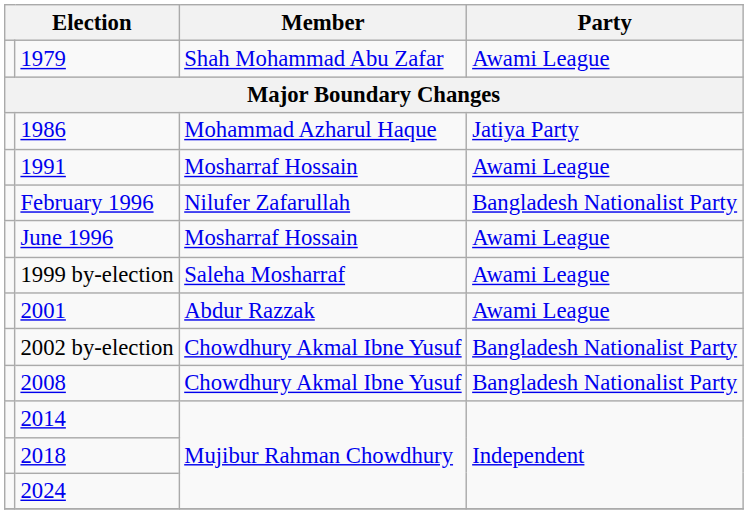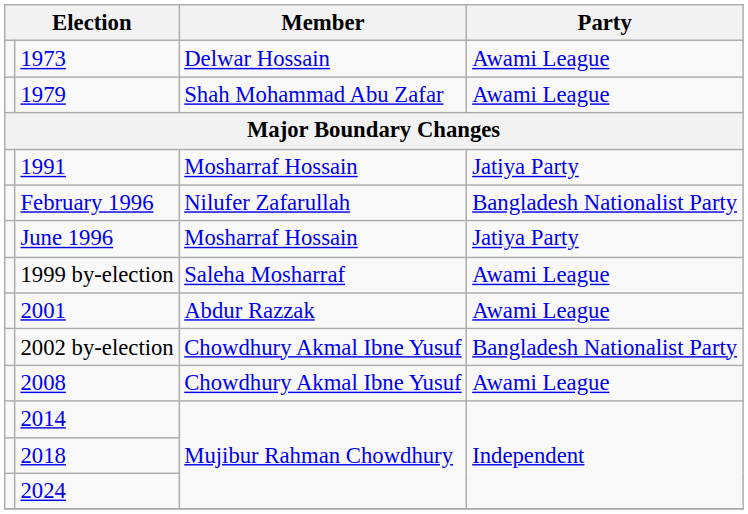+ row: (43, 58)
- row: (43, 130)
(541, 166) Awami League -> (525, 166) Jatiya Party
(541, 238) Awami League -> (525, 238) Jatiya Party
(605, 382) Bangladesh Nationalist Party -> (541, 382) Awami League
